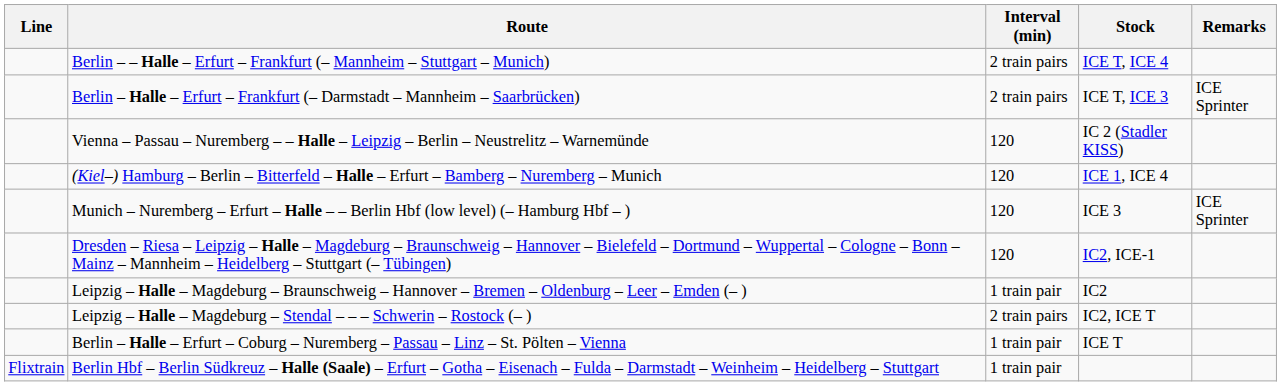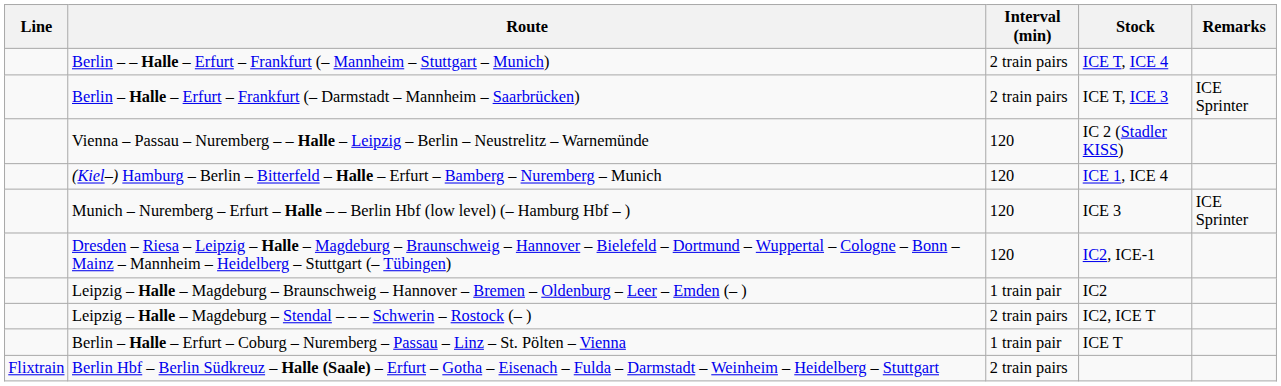(1026, 368) 1 train pair -> (1029, 368) 2 train pairs
